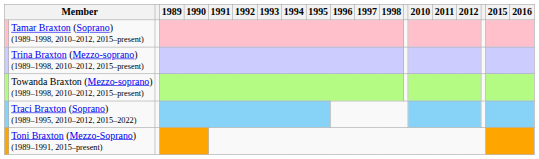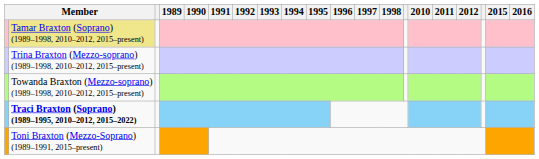(77, 33) no background -> (77, 33) khaki background
(74, 114) normal -> (74, 114) bold
